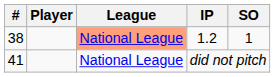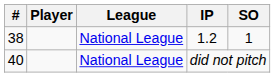(131, 38) lightsalmon background -> (131, 38) no background
(16, 60) 41 -> (16, 60) 40
